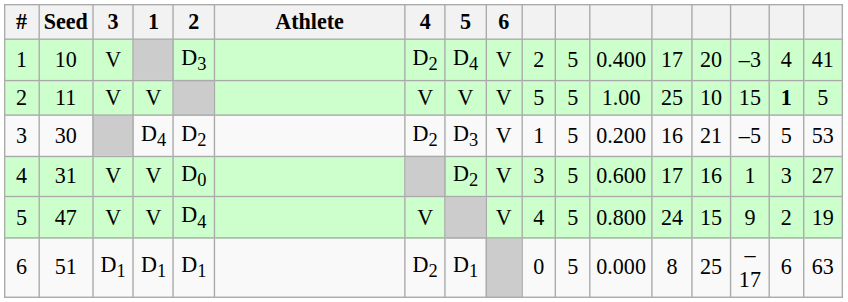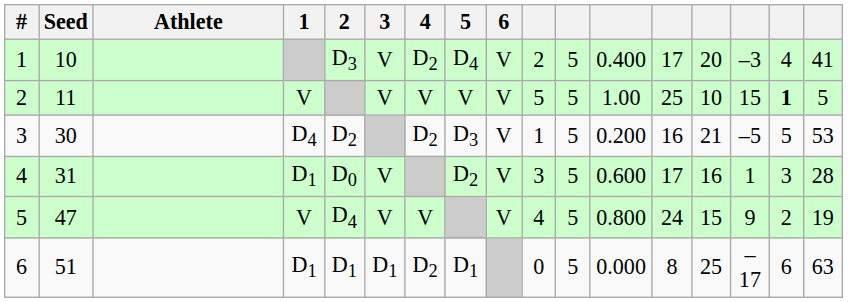columns swapped: (310, 22) <-> (113, 22)
(153, 176) V -> (304, 176) D1
(823, 176) 27 -> (823, 176) 28
